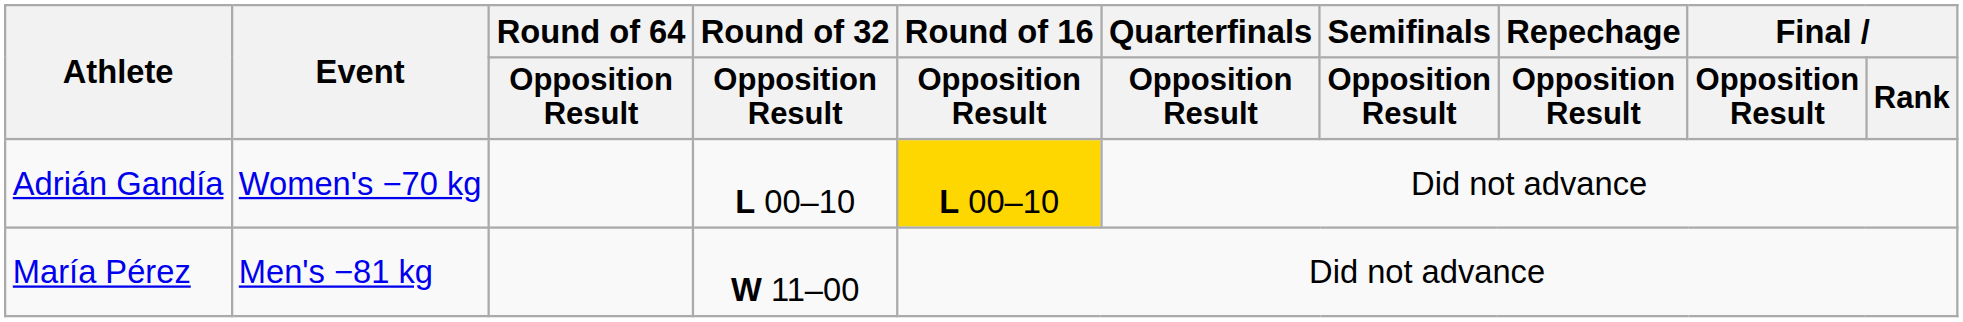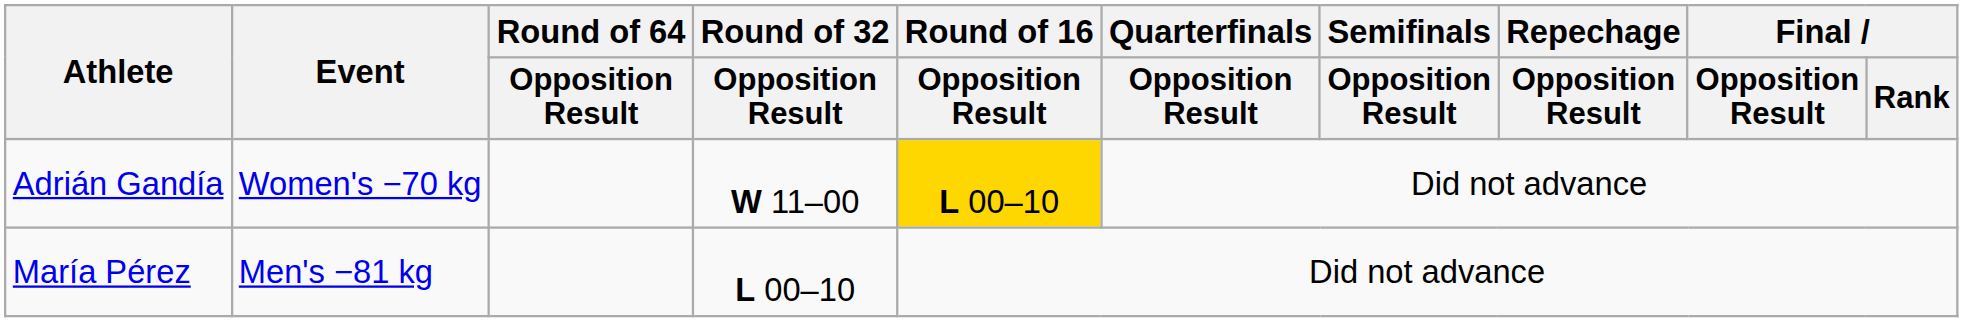(795, 202) L 00–10 -> (795, 202) W 11–00
(795, 290) W 11–00 -> (795, 290) L 00–10
